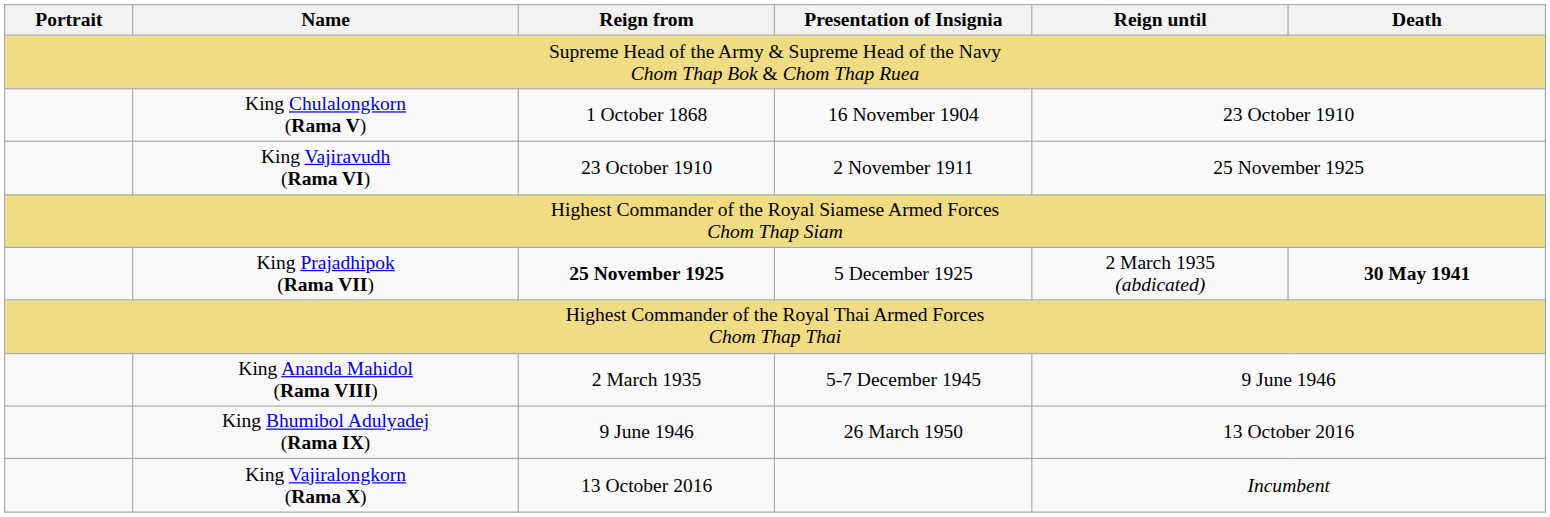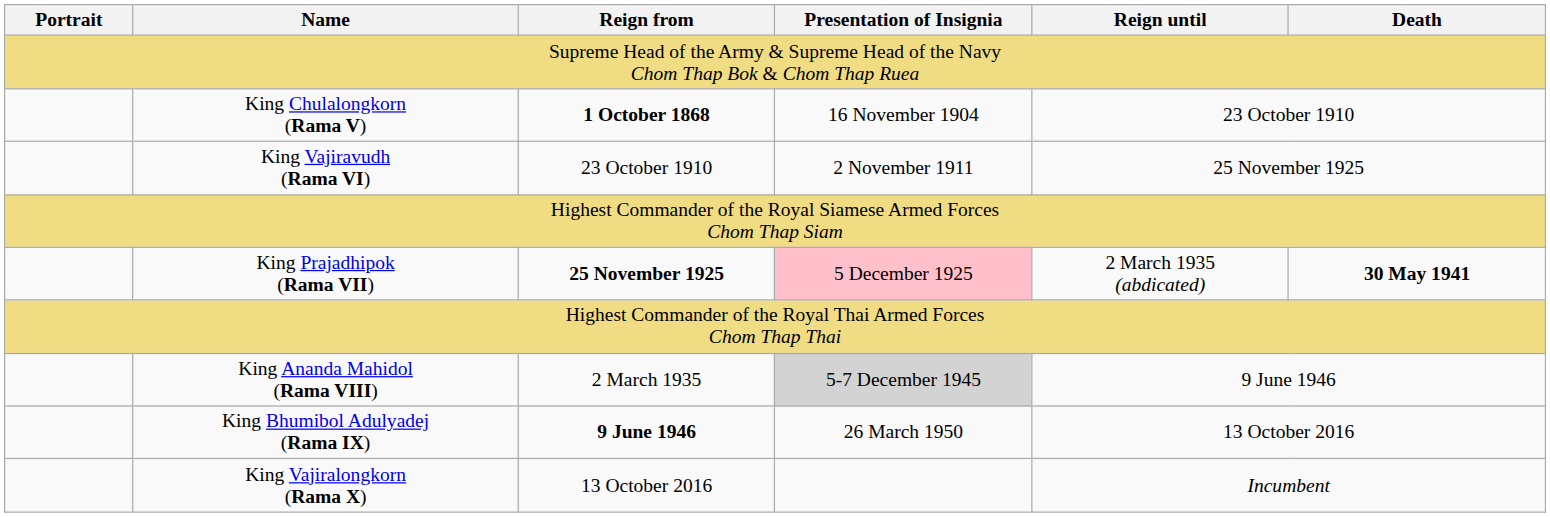(647, 114) normal -> (647, 114) bold
(903, 273) no background -> (903, 273) pink background
(903, 379) no background -> (903, 379) lightgrey background
(647, 432) normal -> (647, 432) bold
